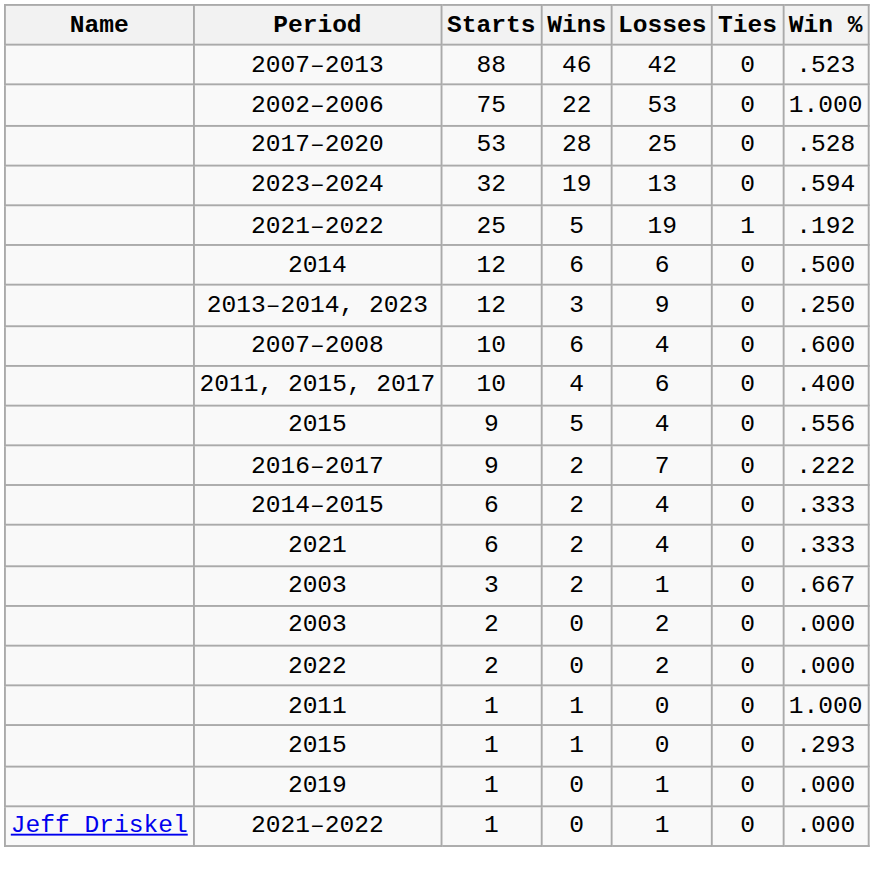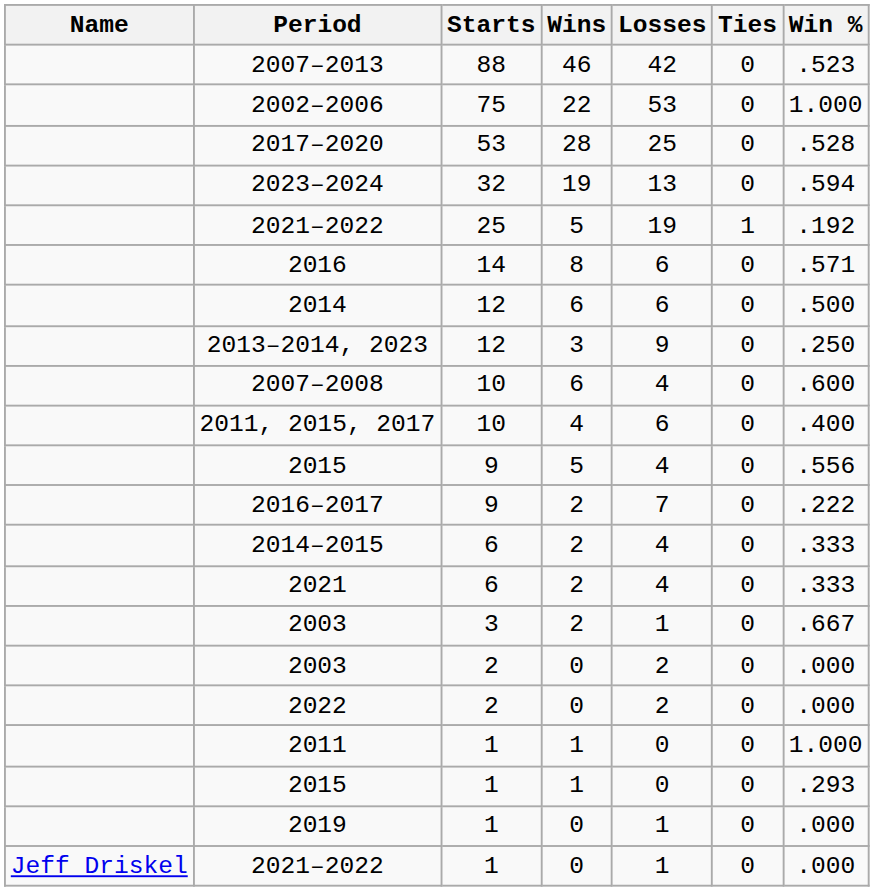+ row: (317, 265)
